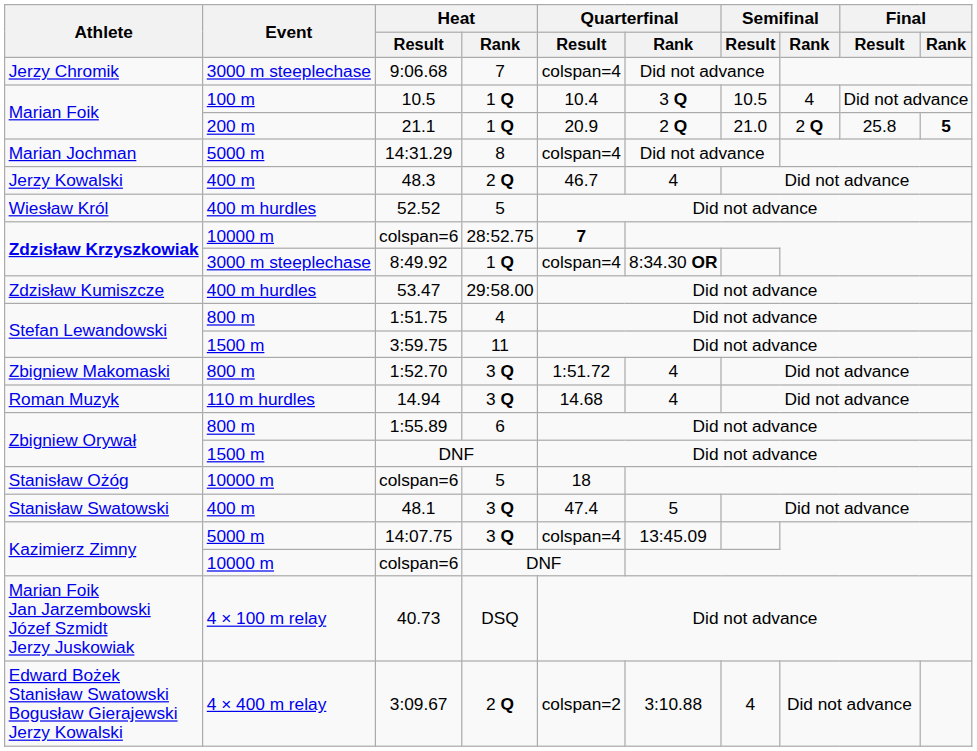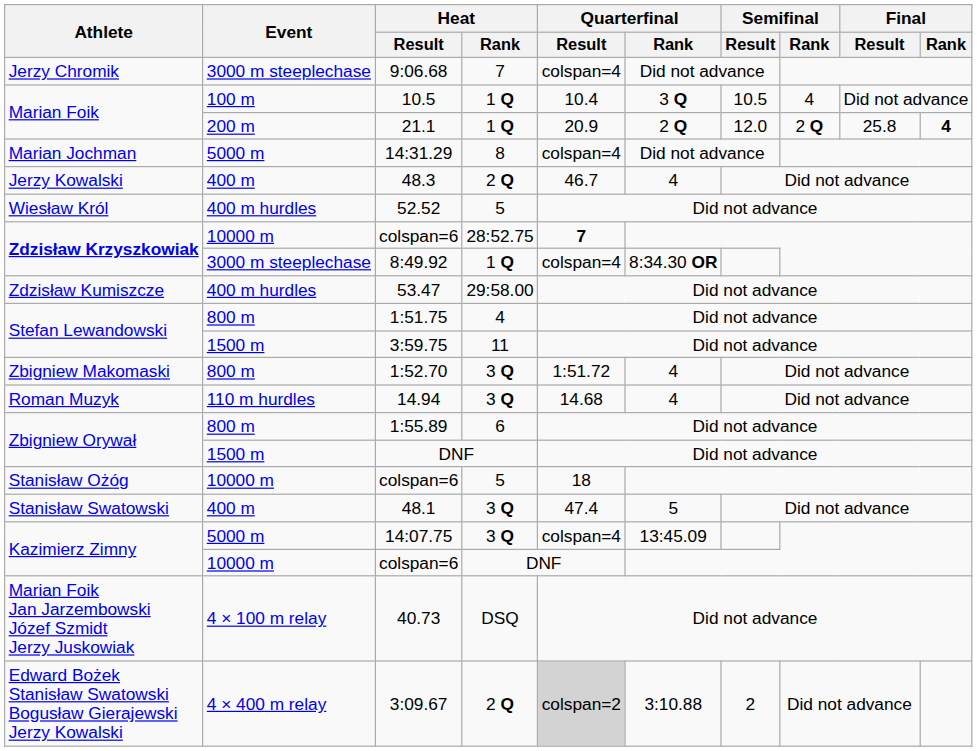(750, 126) 21.0 -> (750, 126) 12.0
(946, 126) 5 -> (946, 126) 4
(581, 704) no background -> (581, 704) lightgrey background
(750, 704) 4 -> (750, 704) 2
